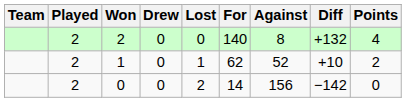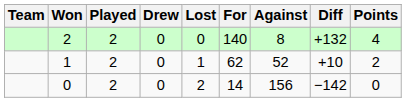columns swapped: (75, 16) <-> (121, 16)
